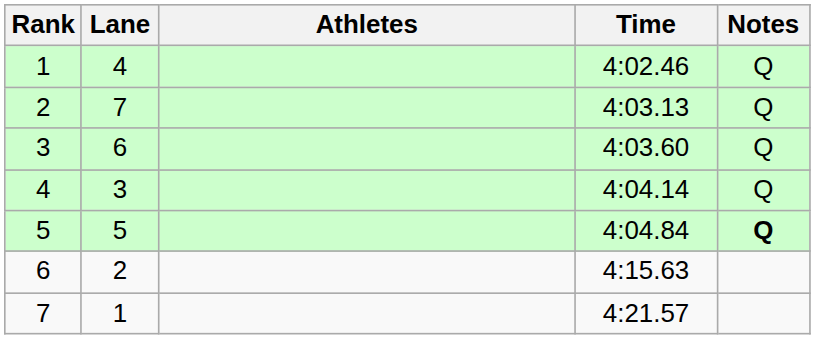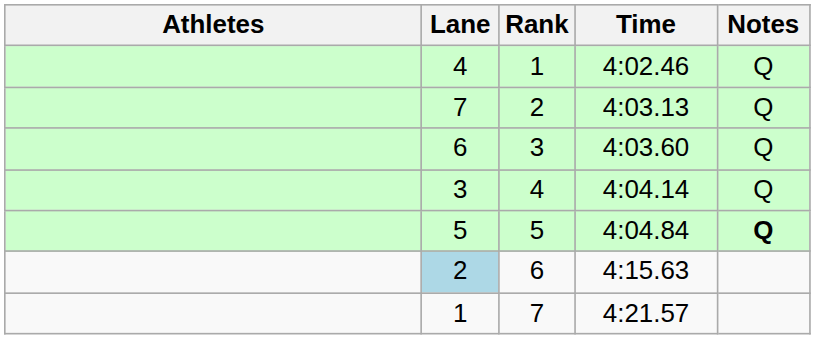columns swapped: (43, 25) <-> (367, 25)
(120, 271) no background -> (460, 271) lightblue background
